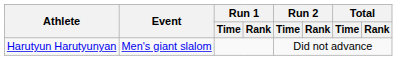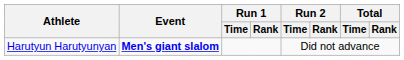(167, 47) normal -> (170, 47) bold
